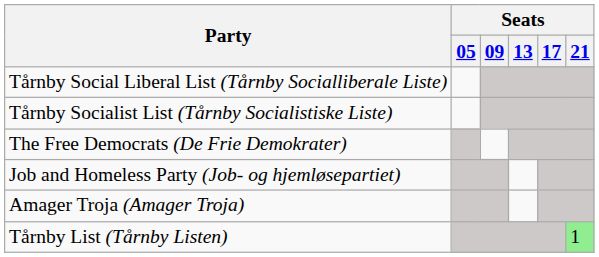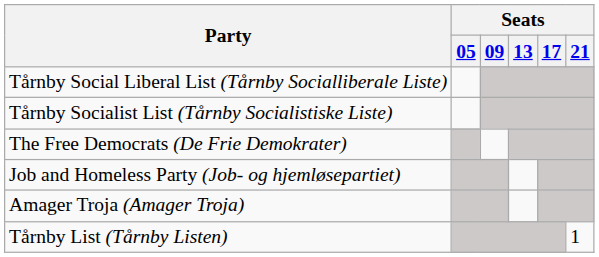(575, 236) lightgreen background -> (575, 236) no background
